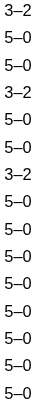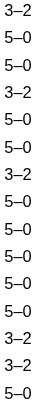(18, 338) 5–0 -> (18, 338) 3–2
(18, 366) 5–0 -> (18, 366) 3–2
